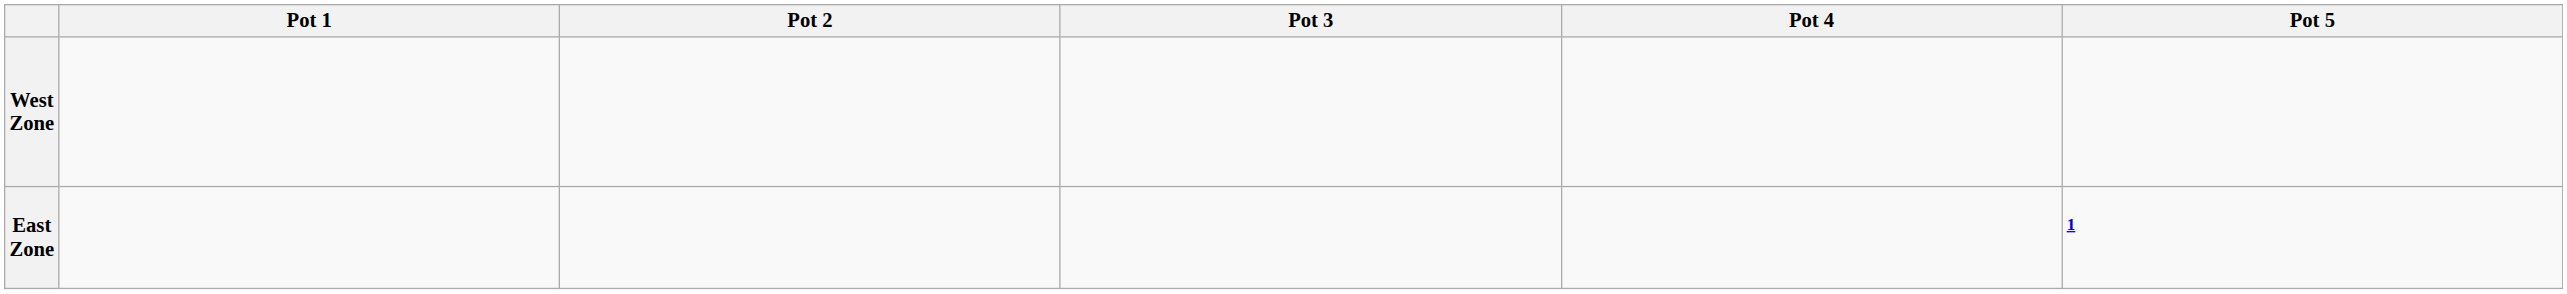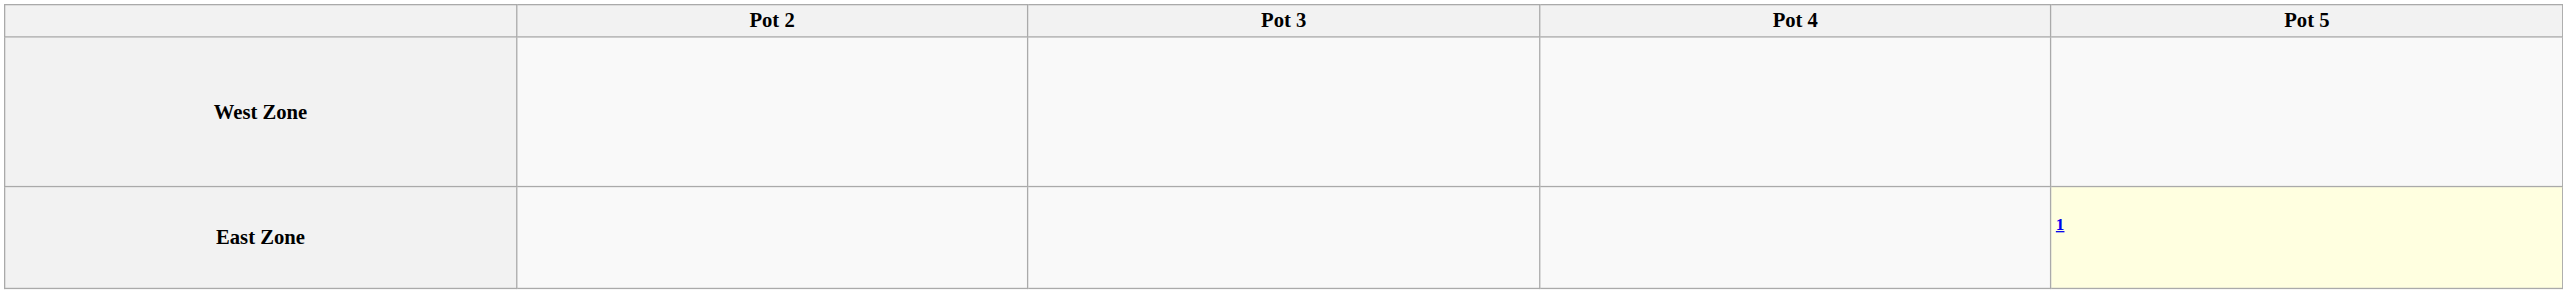- column: (309, 20)
(2071, 224) no background -> (2060, 224) lightyellow background
